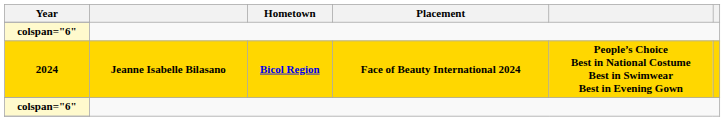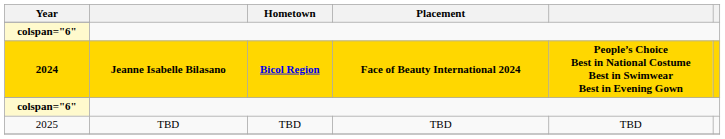+ row: (47, 124)
